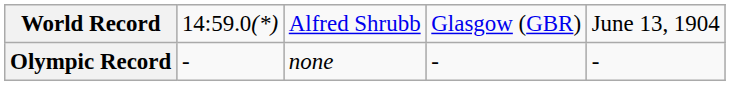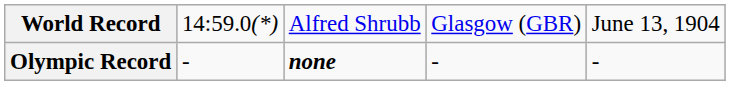(311, 61) normal -> (312, 61) bold
